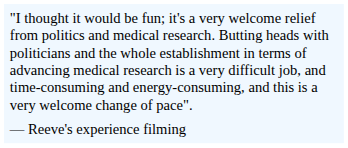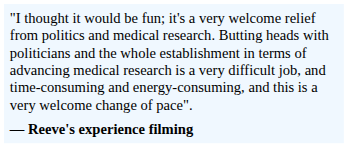(98, 128) normal -> (101, 128) bold
